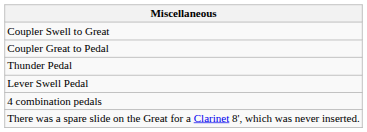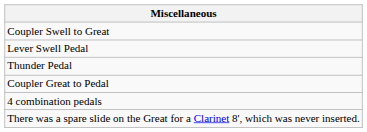(58, 48) Coupler Great to Pedal -> (48, 48) Lever Swell Pedal
(48, 83) Lever Swell Pedal -> (58, 83) Coupler Great to Pedal
